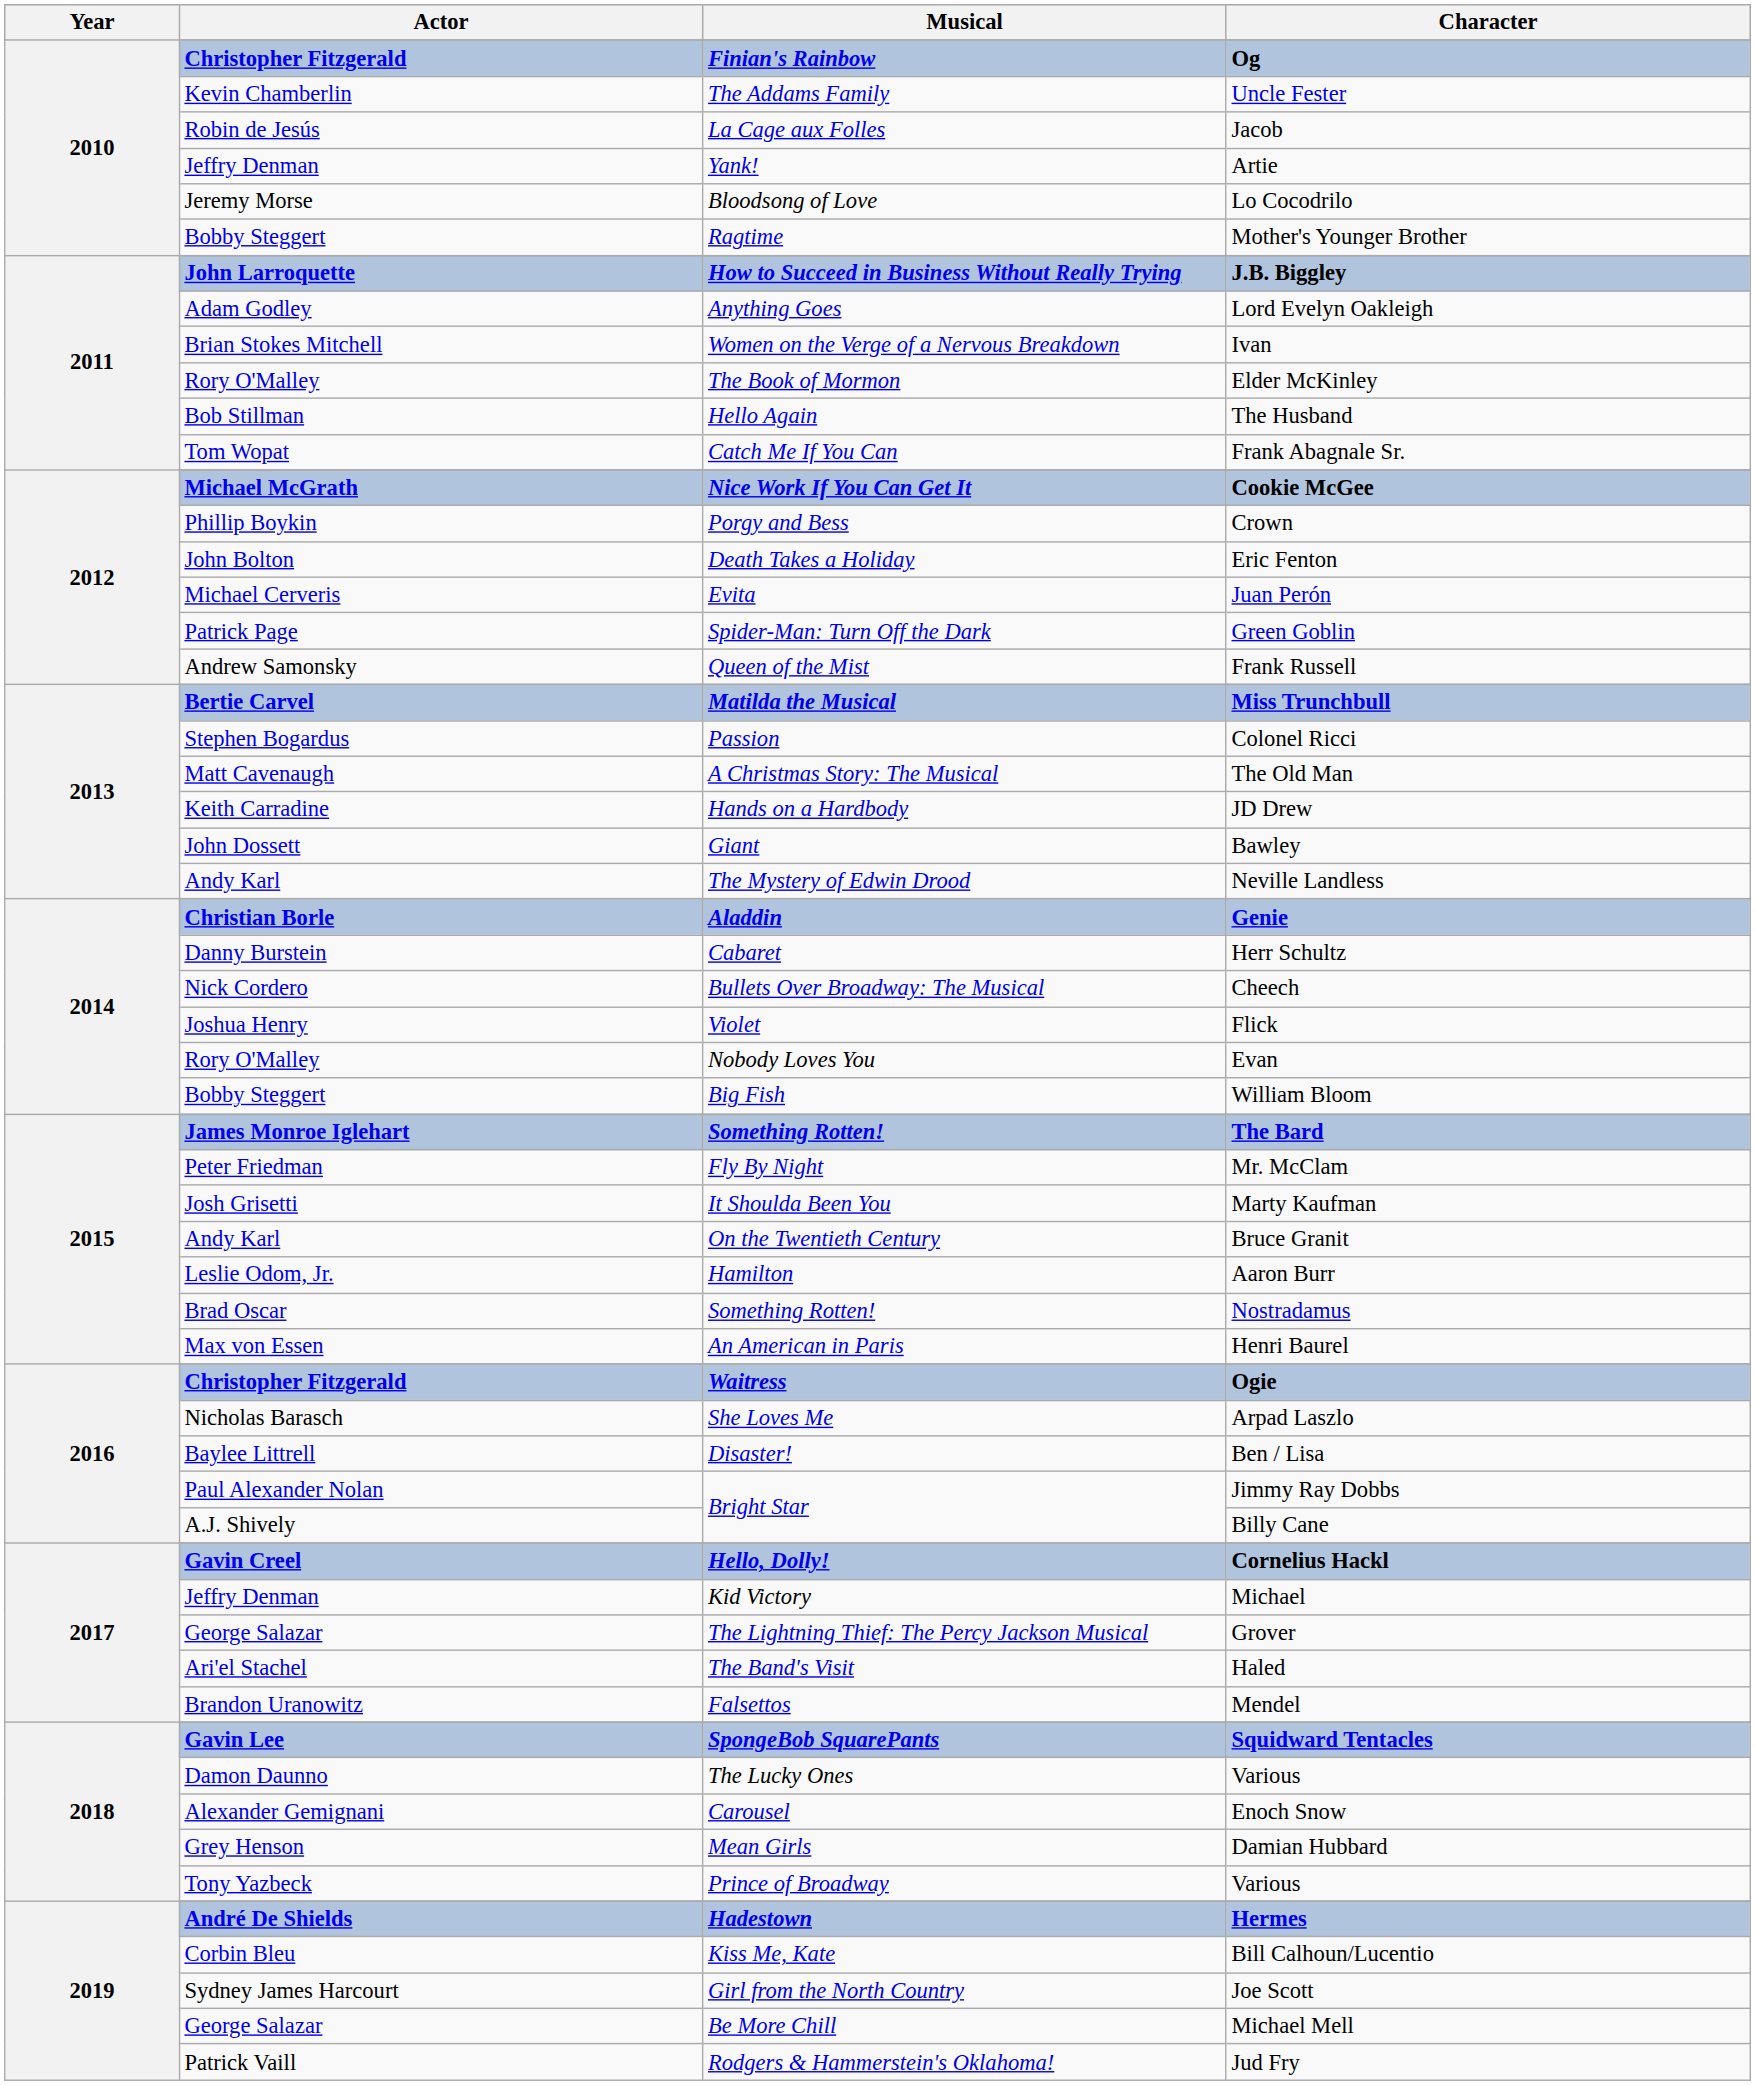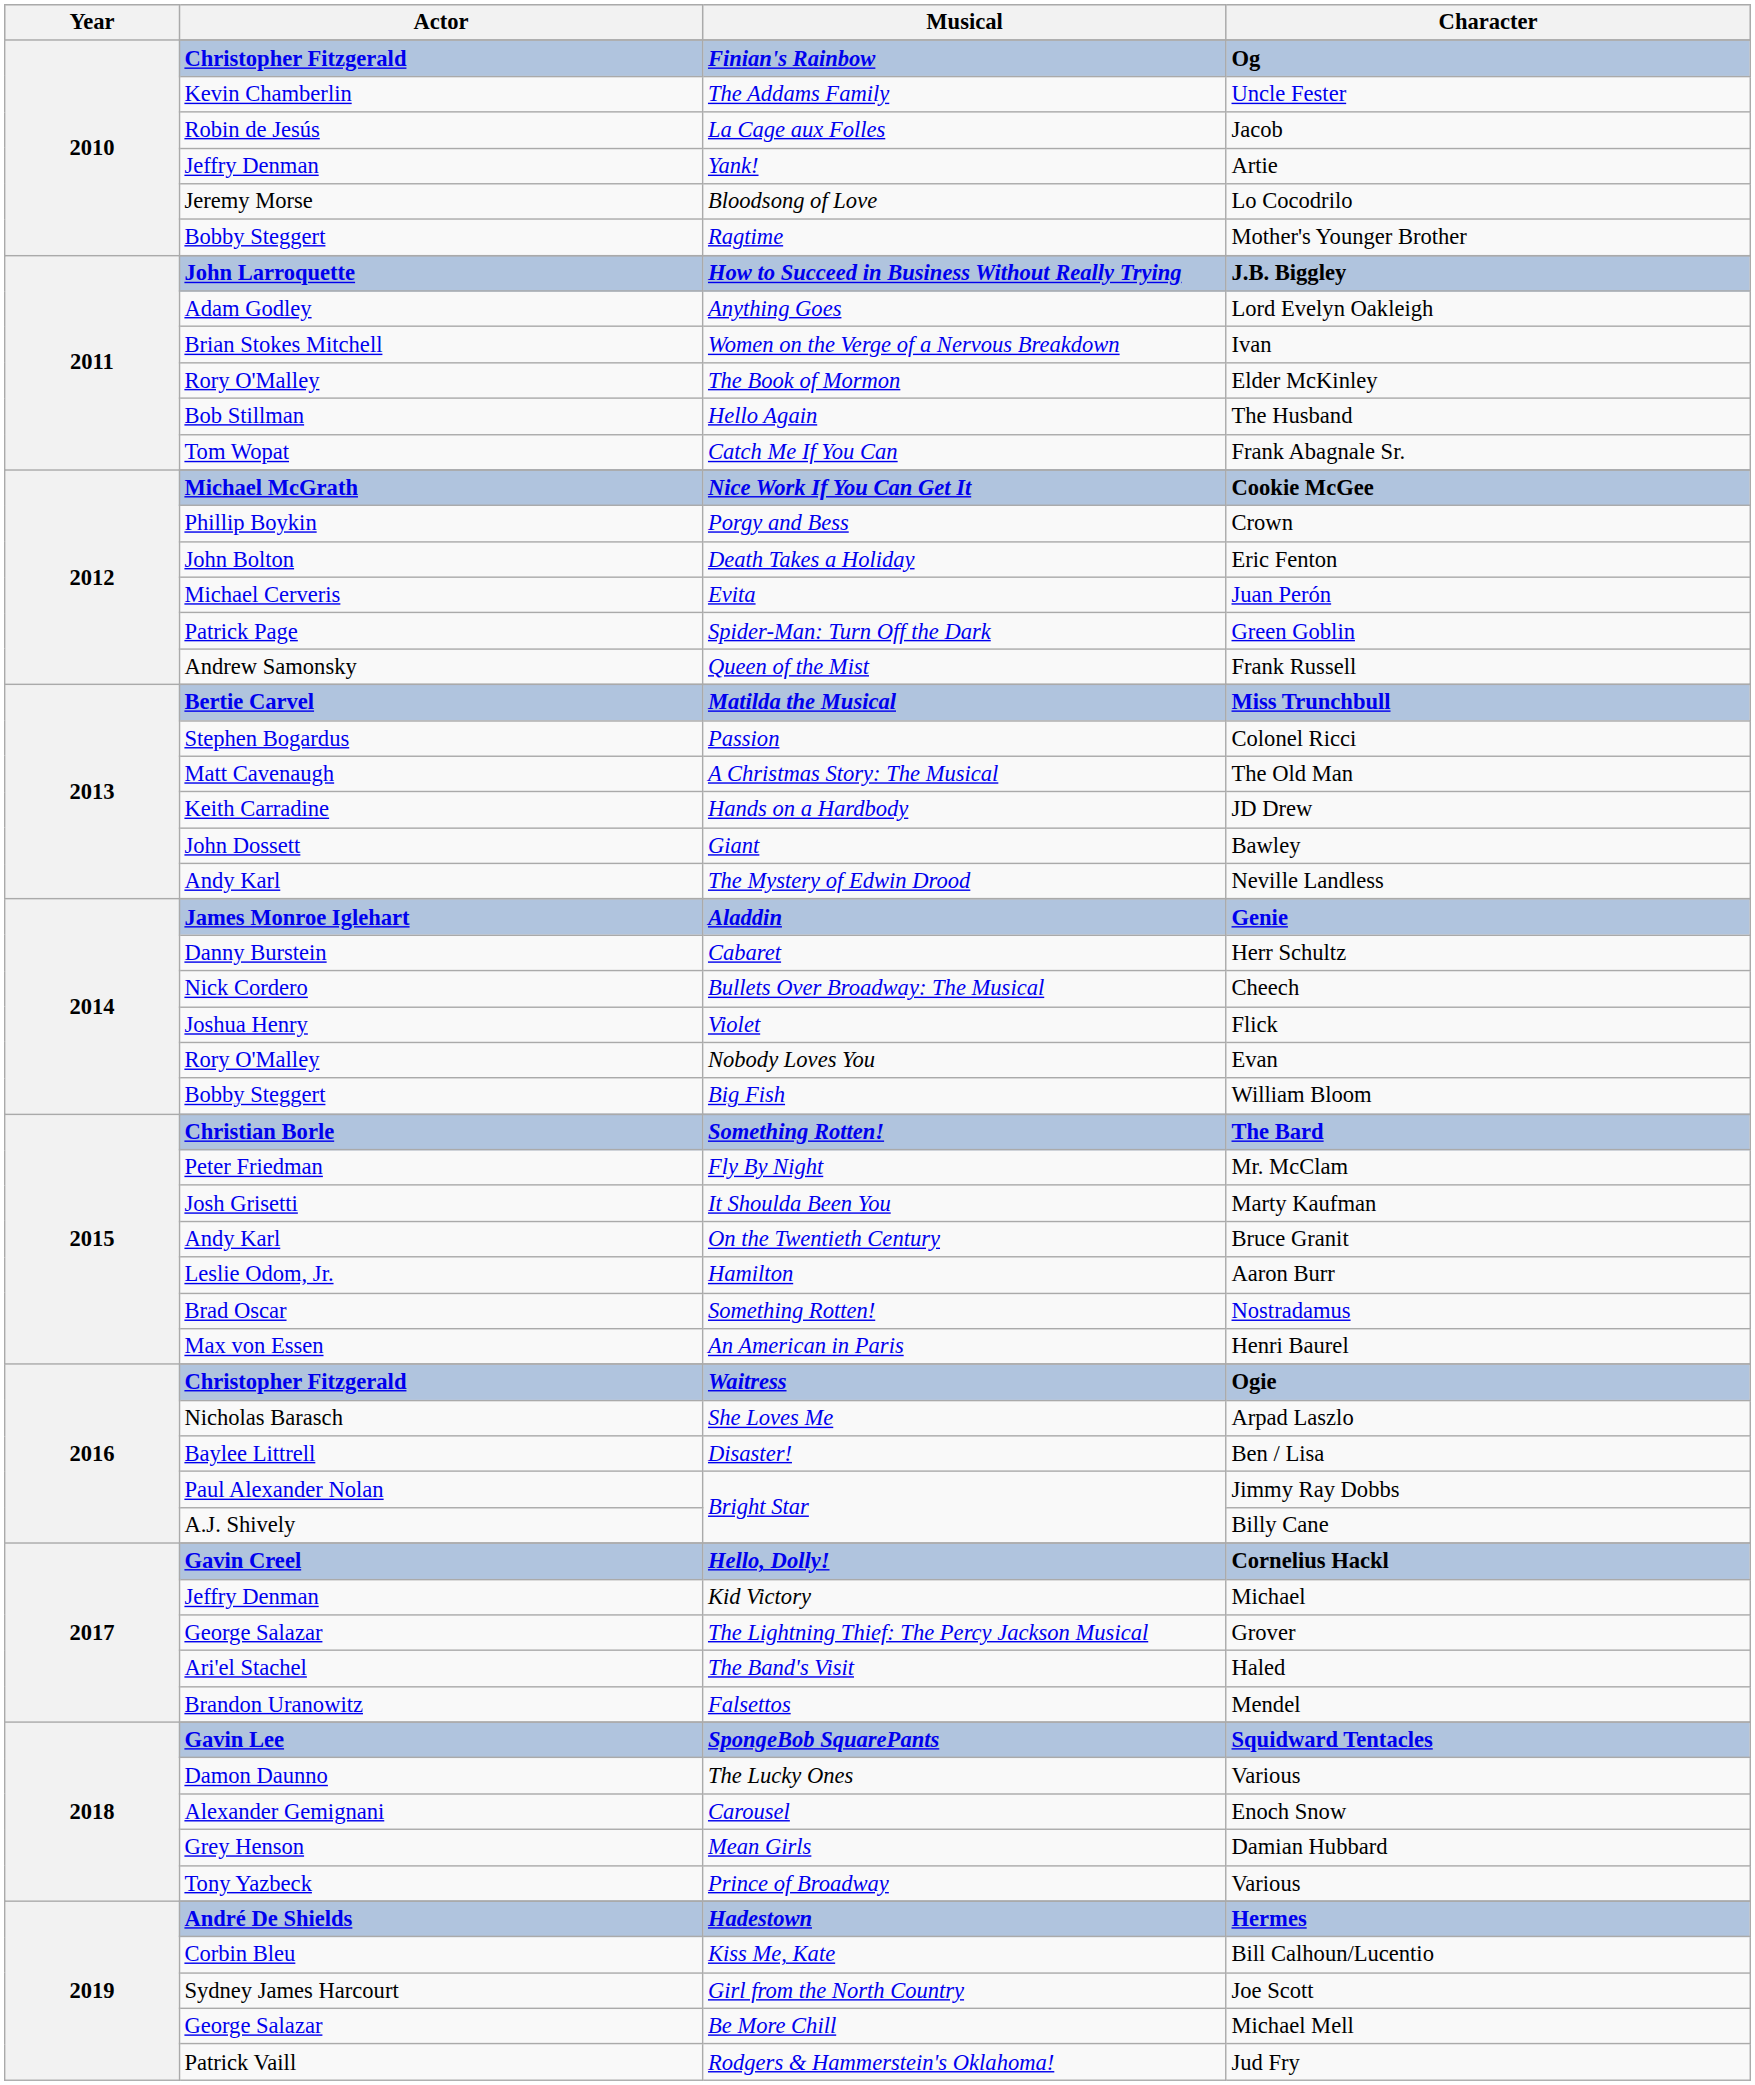(259, 916) Christian Borle -> (297, 916) James Monroe Iglehart
(297, 1131) James Monroe Iglehart -> (259, 1131) Christian Borle
